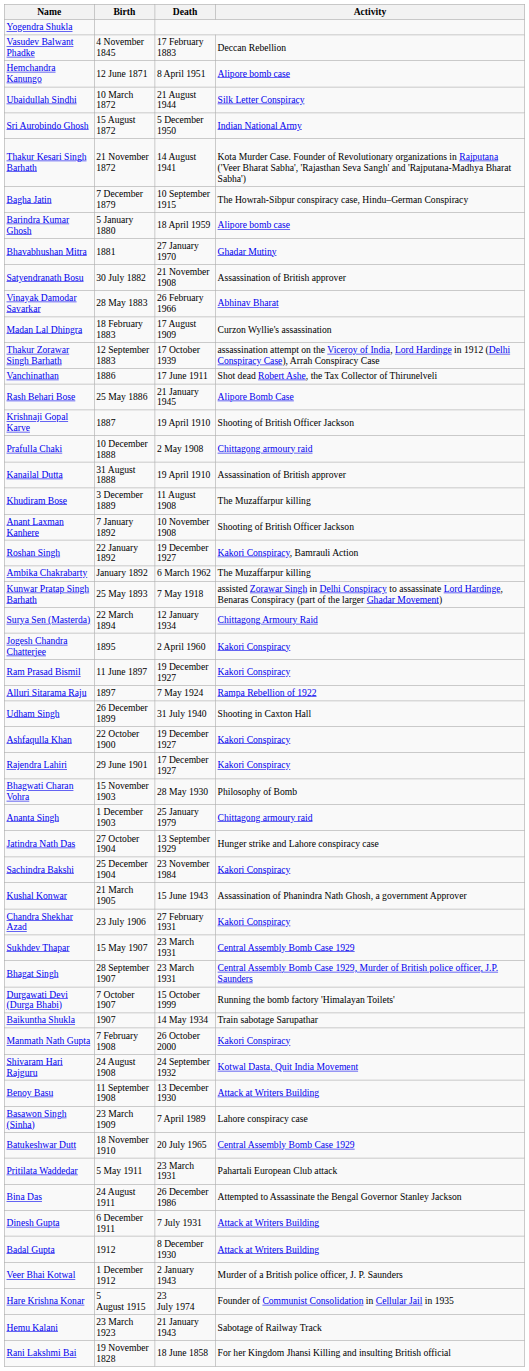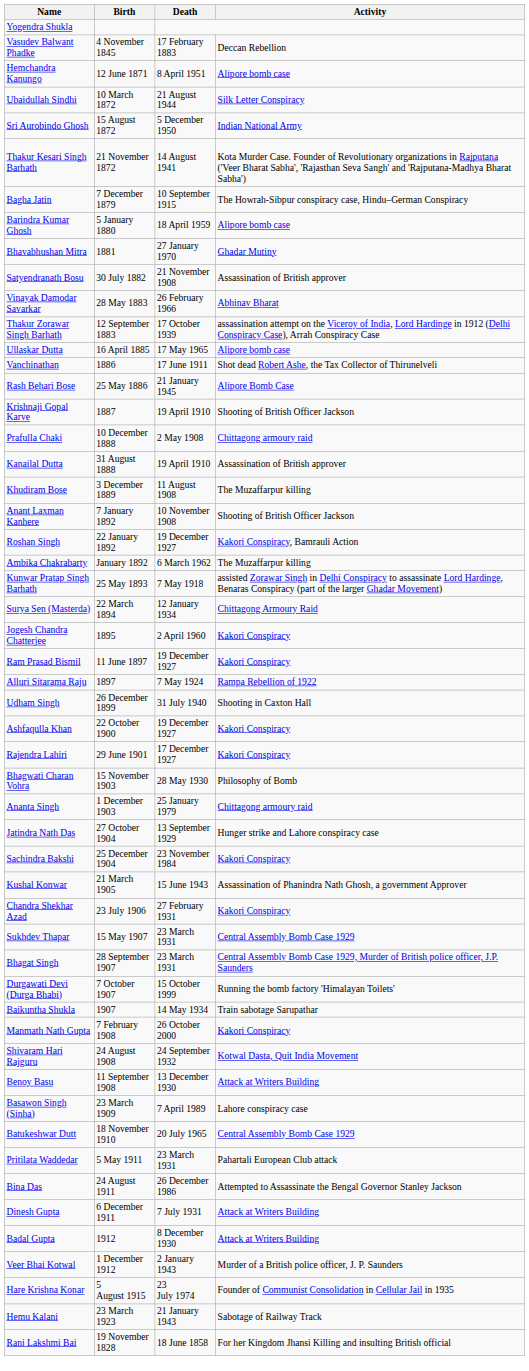- row: (44, 329)
+ row: (35, 350)
